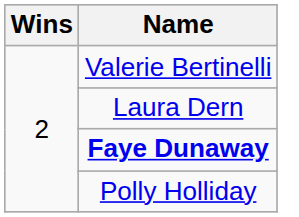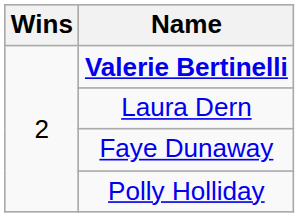(178, 66) normal -> (186, 66) bold
(178, 149) bold -> (186, 149) normal
